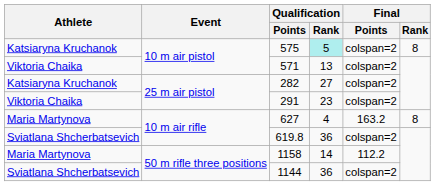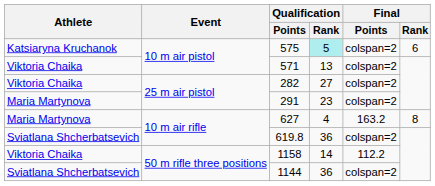(415, 48) 8 -> (415, 48) 6
(62, 84) Katsiaryna Kruchanok -> (45, 84) Viktoria Chaika
(45, 101) Viktoria Chaika -> (49, 101) Maria Martynova
(49, 155) Maria Martynova -> (45, 155) Viktoria Chaika
